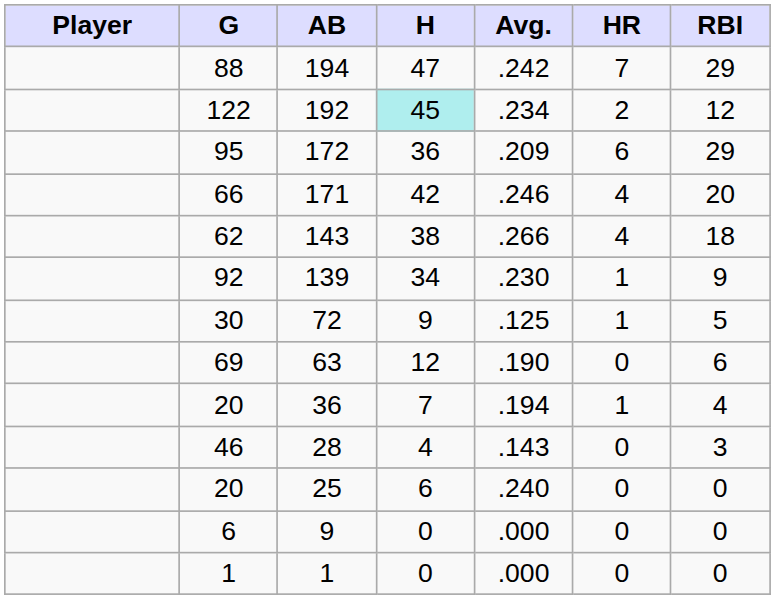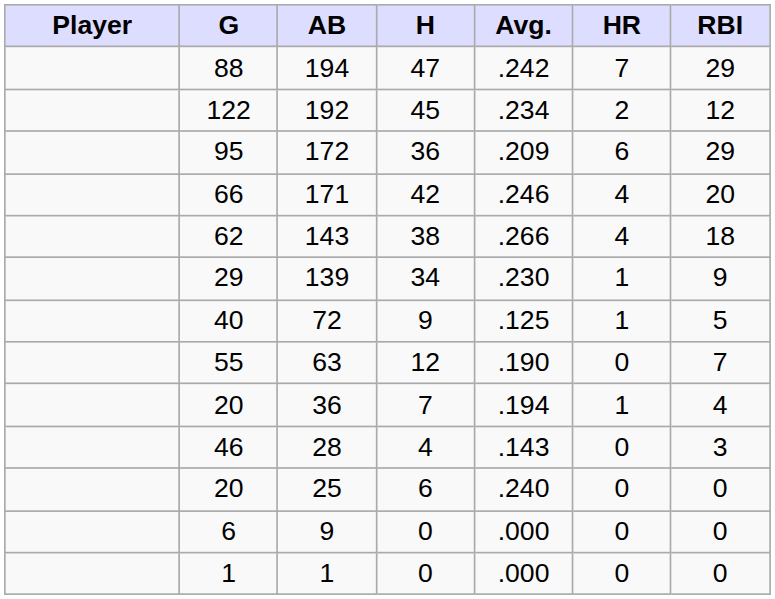(425, 109) paleturquoise background -> (425, 109) no background
(229, 278) 92 -> (229, 278) 29
(229, 320) 30 -> (229, 320) 40
(229, 362) 69 -> (229, 362) 55
(720, 362) 6 -> (720, 362) 7
